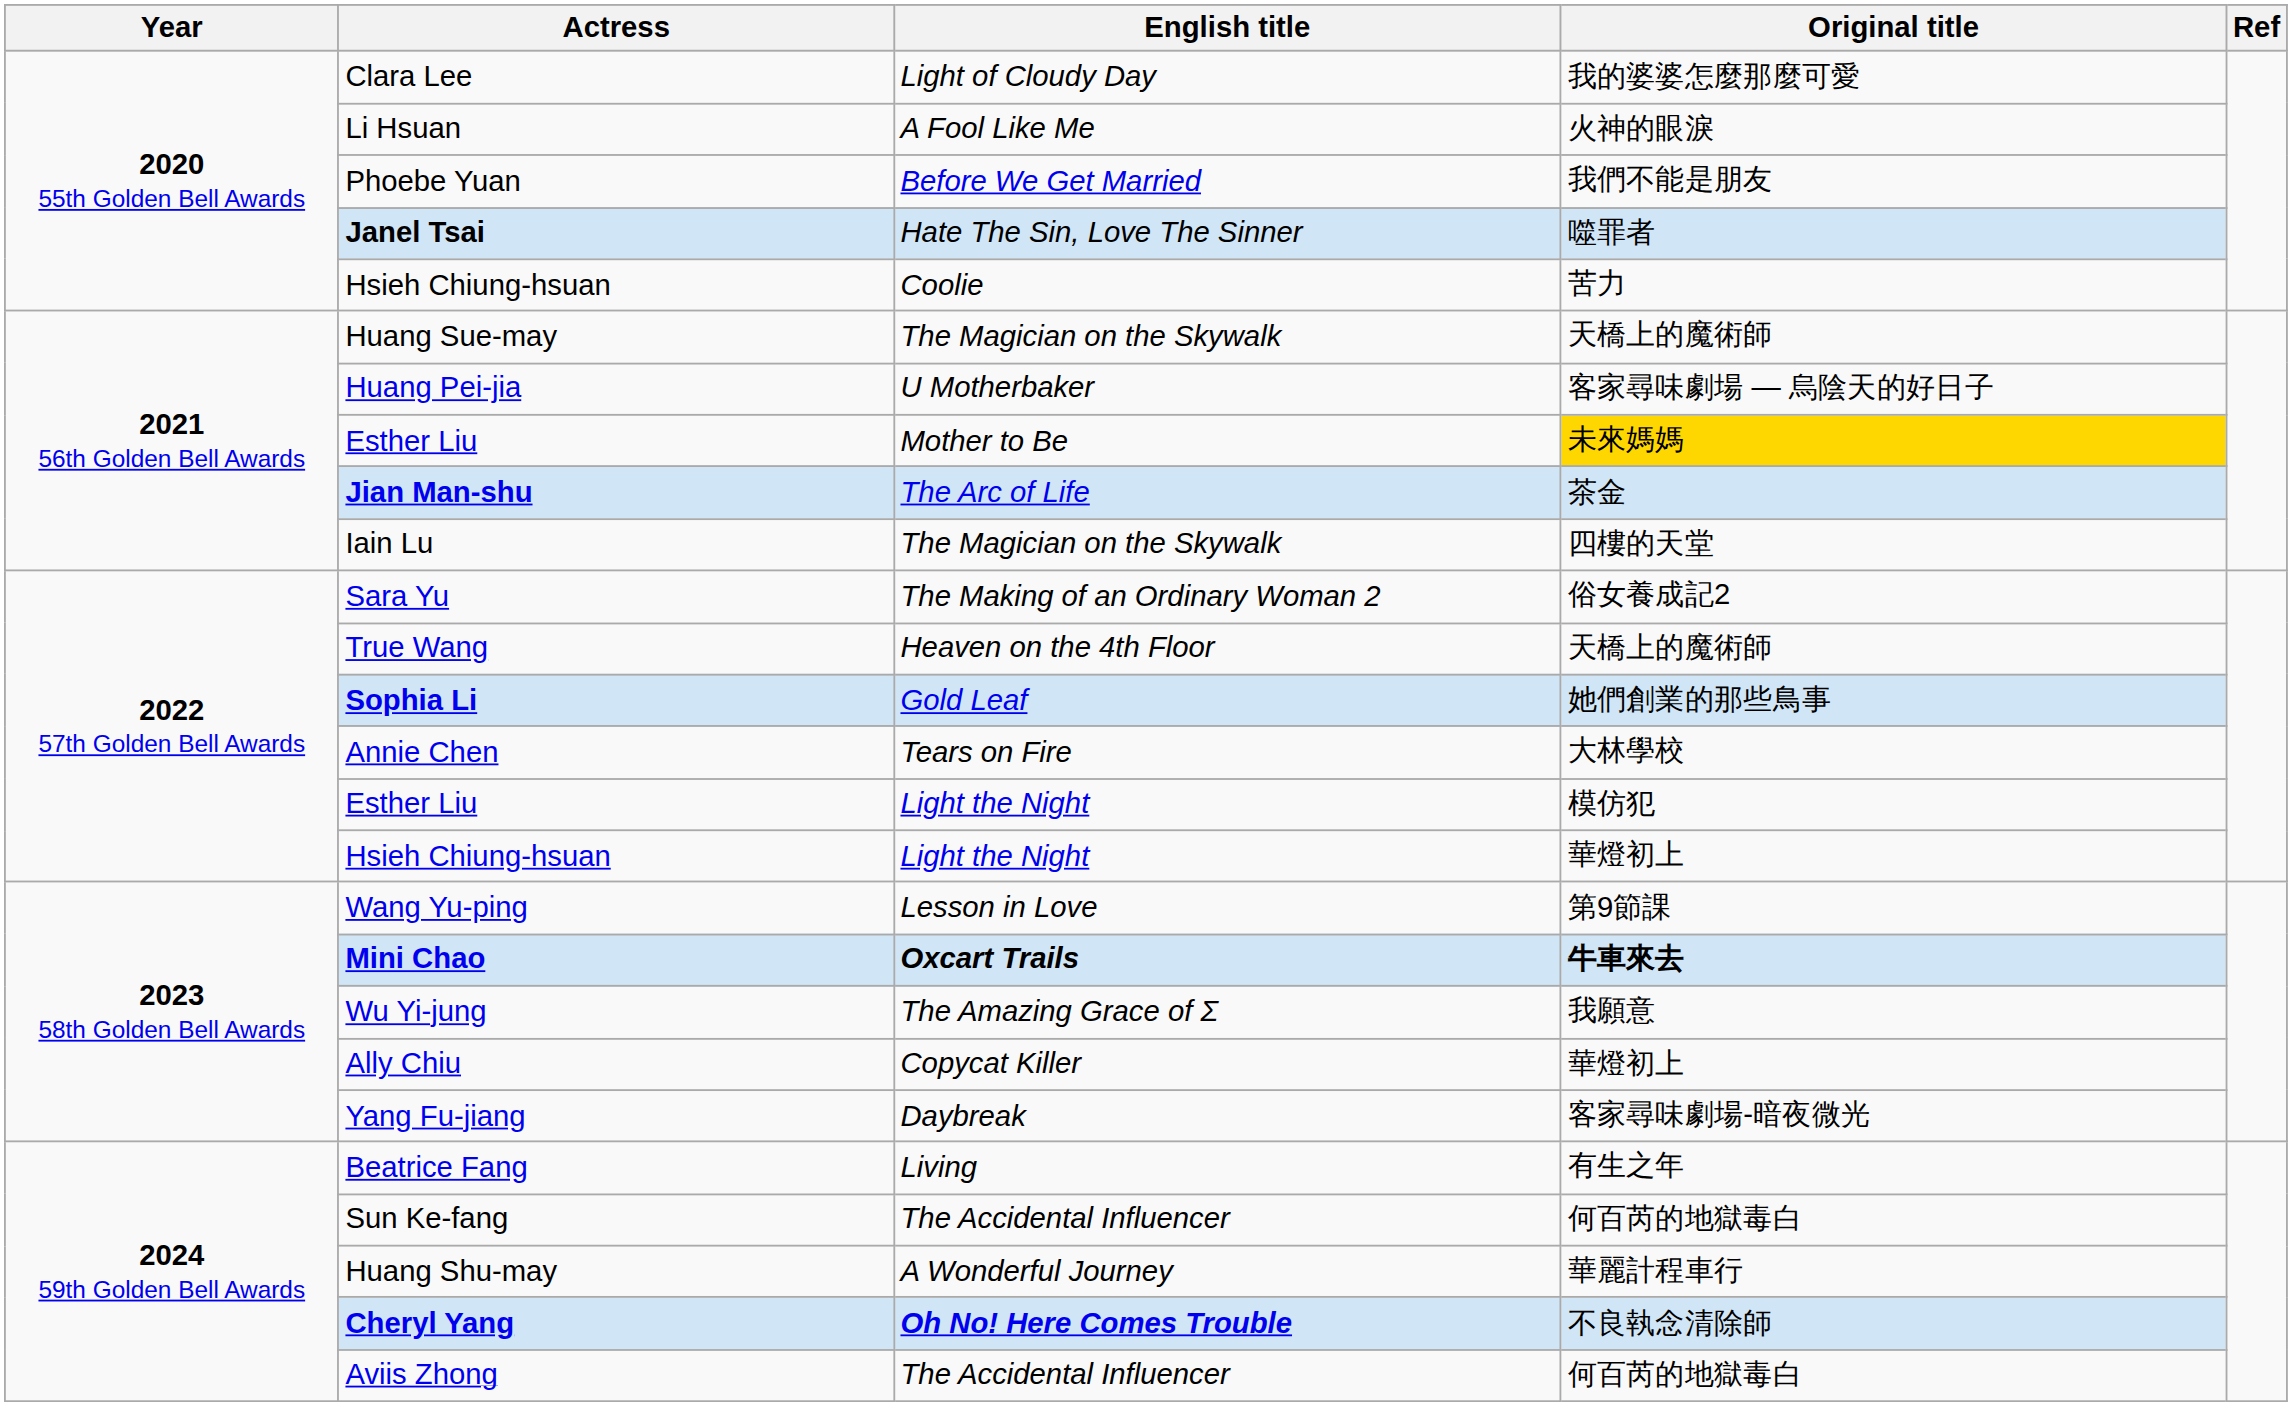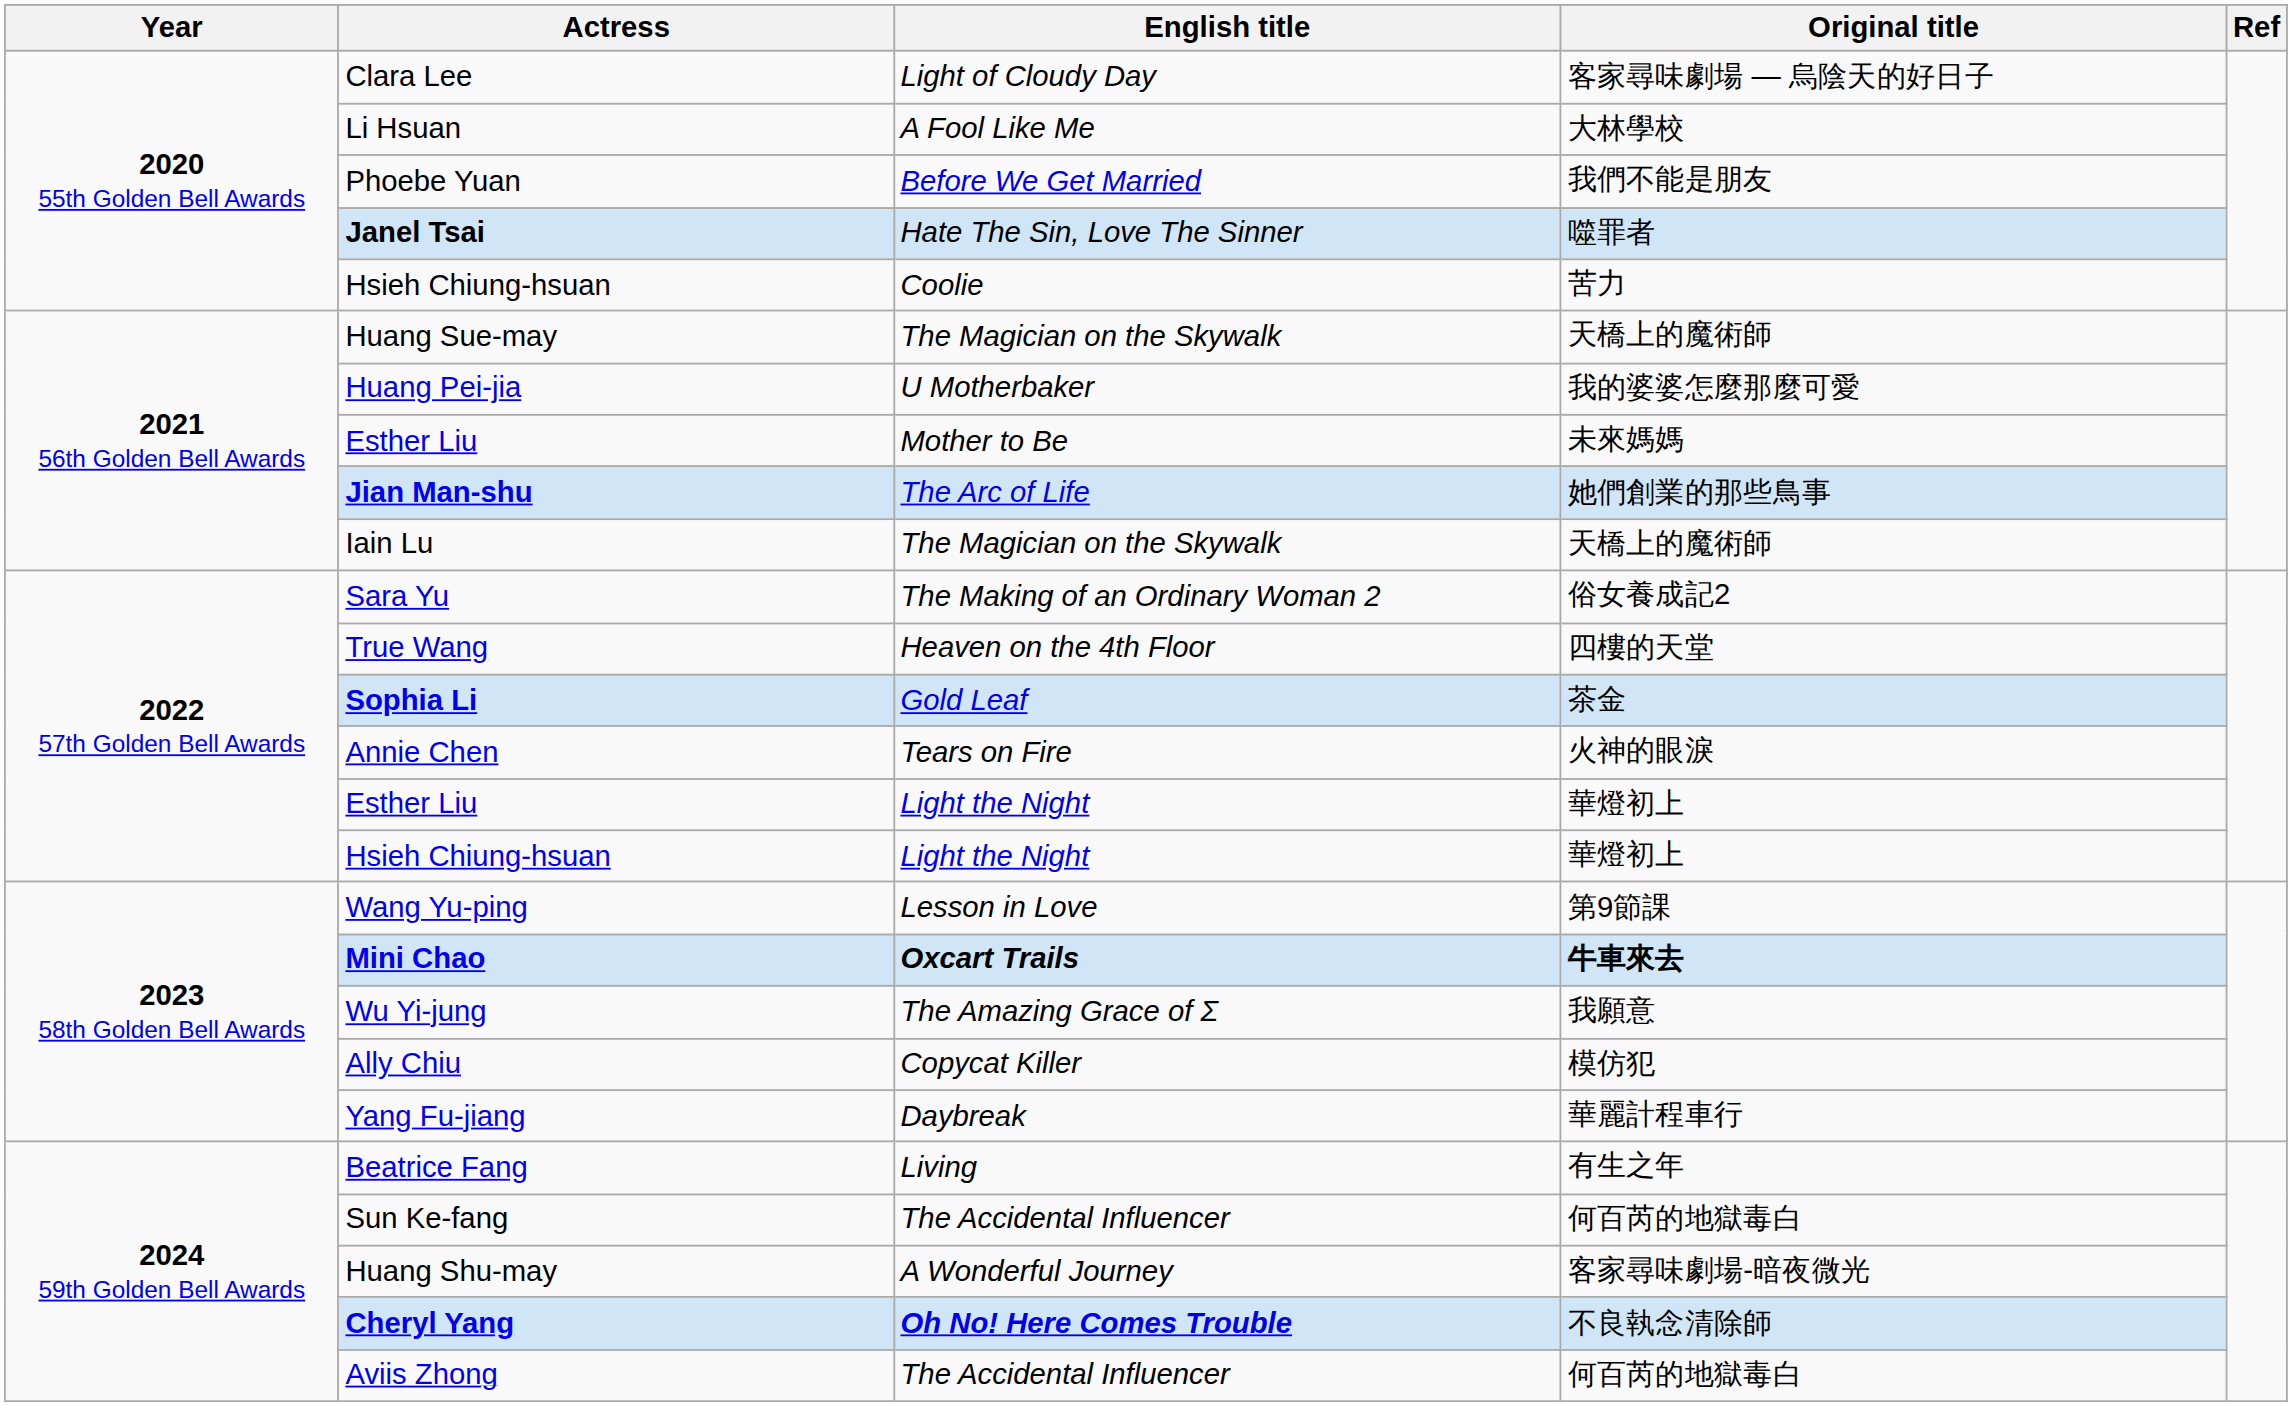(1714, 75) 我的婆婆怎麼那麼可愛 -> (1781, 75) 客家尋味劇場 — 烏陰天的好日子
(1641, 127) 火神的眼淚 -> (1626, 127) 大林學校
(1781, 387) 客家尋味劇場 — 烏陰天的好日子 -> (1714, 387) 我的婆婆怎麼那麼可愛
(1626, 439) gold background -> (1626, 439) no background
(1597, 491) 茶金 -> (1699, 491) 她們創業的那些鳥事
(1641, 543) 四樓的天堂 -> (1670, 543) 天橋上的魔術師
(1670, 647) 天橋上的魔術師 -> (1641, 647) 四樓的天堂
(1699, 699) 她們創業的那些鳥事 -> (1597, 699) 茶金
(1626, 751) 大林學校 -> (1641, 751) 火神的眼淚
(1612, 802) 模仿犯 -> (1626, 802) 華燈初上
(1626, 1062) 華燈初上 -> (1612, 1062) 模仿犯
(1719, 1114) 客家尋味劇場-暗夜微光 -> (1655, 1114) 華麗計程車行
(1655, 1270) 華麗計程車行 -> (1719, 1270) 客家尋味劇場-暗夜微光
